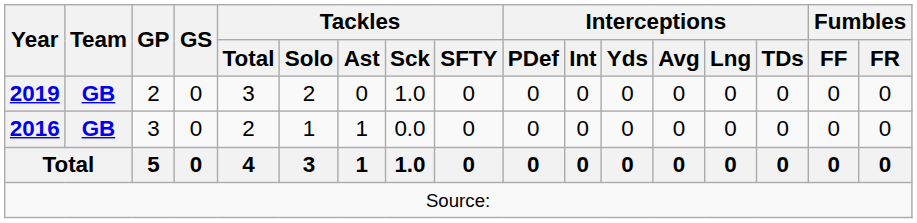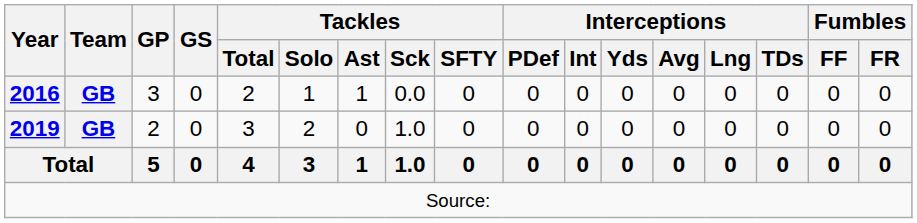rows swapped: (35, 128) <-> (35, 93)
